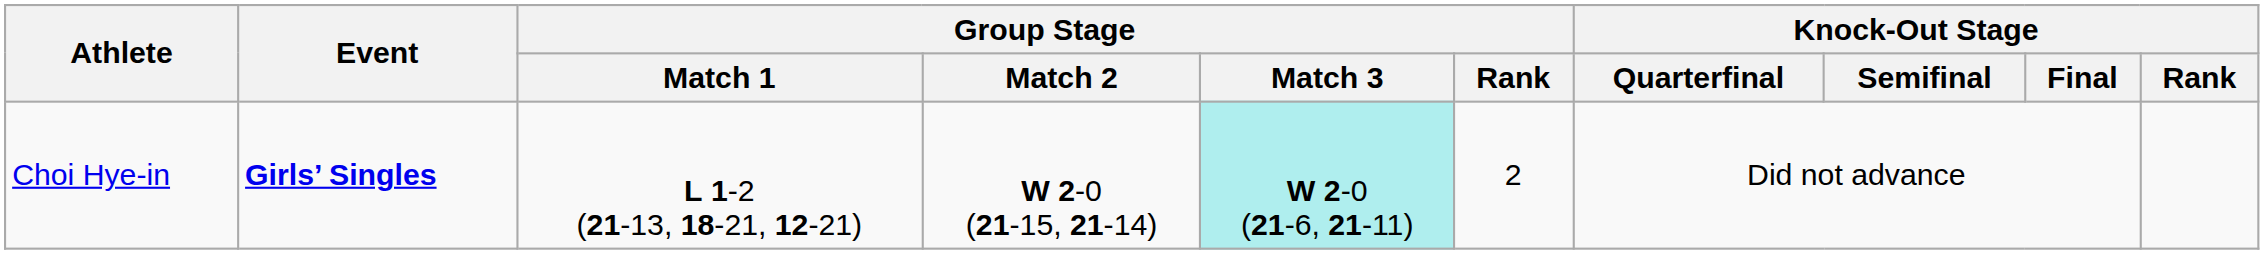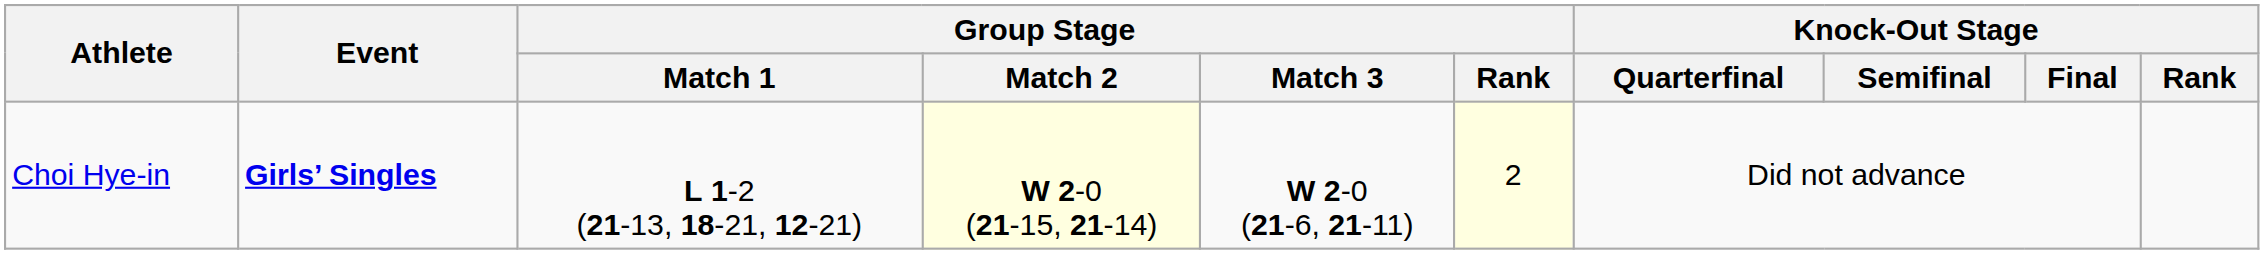(1062, 209) no background -> (1062, 209) lightyellow background
(1327, 209) paleturquoise background -> (1327, 209) no background
(1513, 175) no background -> (1513, 175) lightyellow background
